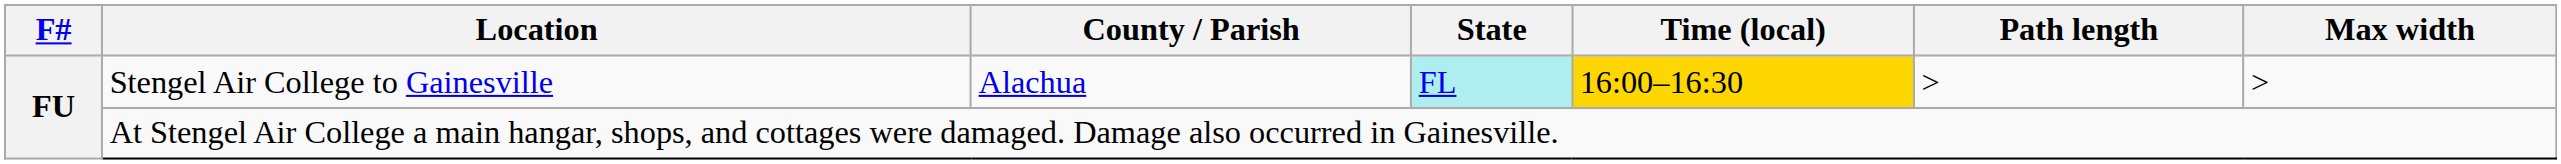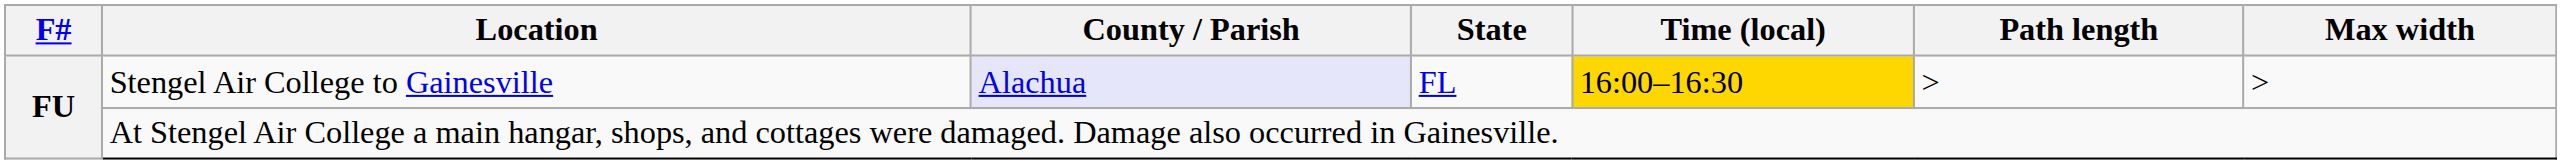(1032, 81) no background -> (1032, 81) lavender background
(1438, 81) paleturquoise background -> (1438, 81) no background
